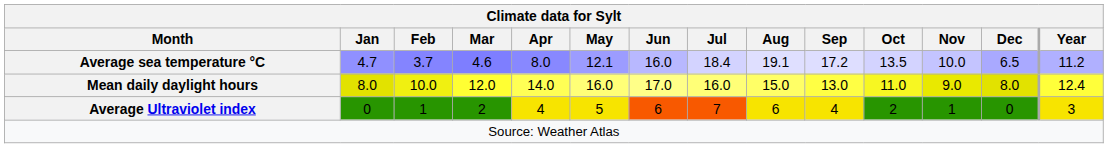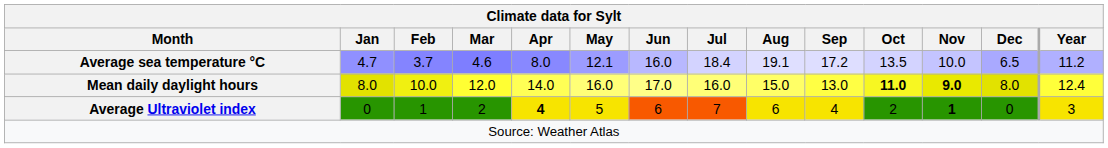(893, 85) normal -> (893, 85) bold
(952, 85) normal -> (952, 85) bold
(541, 108) normal -> (541, 108) bold
(952, 108) normal -> (952, 108) bold
